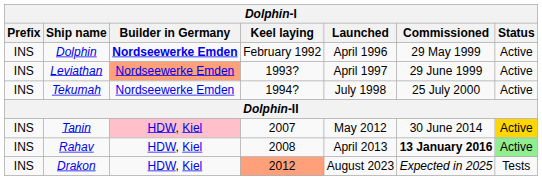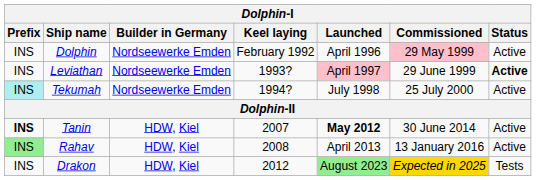(175, 52) bold -> (172, 52) normal
(446, 52) no background -> (439, 52) pink background
(175, 71) lightsalmon background -> (172, 71) no background
(360, 71) no background -> (354, 71) pink background
(516, 71) normal -> (510, 71) bold
(24, 90) no background -> (24, 90) paleturquoise background
(24, 128) normal -> (24, 128) bold
(175, 128) pink background -> (172, 128) no background
(360, 128) normal -> (354, 128) bold
(516, 128) gold background -> (510, 128) no background
(24, 147) no background -> (24, 147) lightgreen background
(446, 147) bold -> (439, 147) normal
(516, 147) lightgreen background -> (510, 147) no background
(282, 166) lightsalmon background -> (276, 166) no background
(360, 166) no background -> (354, 166) lightgreen background
(446, 166) no background -> (439, 166) gold background
